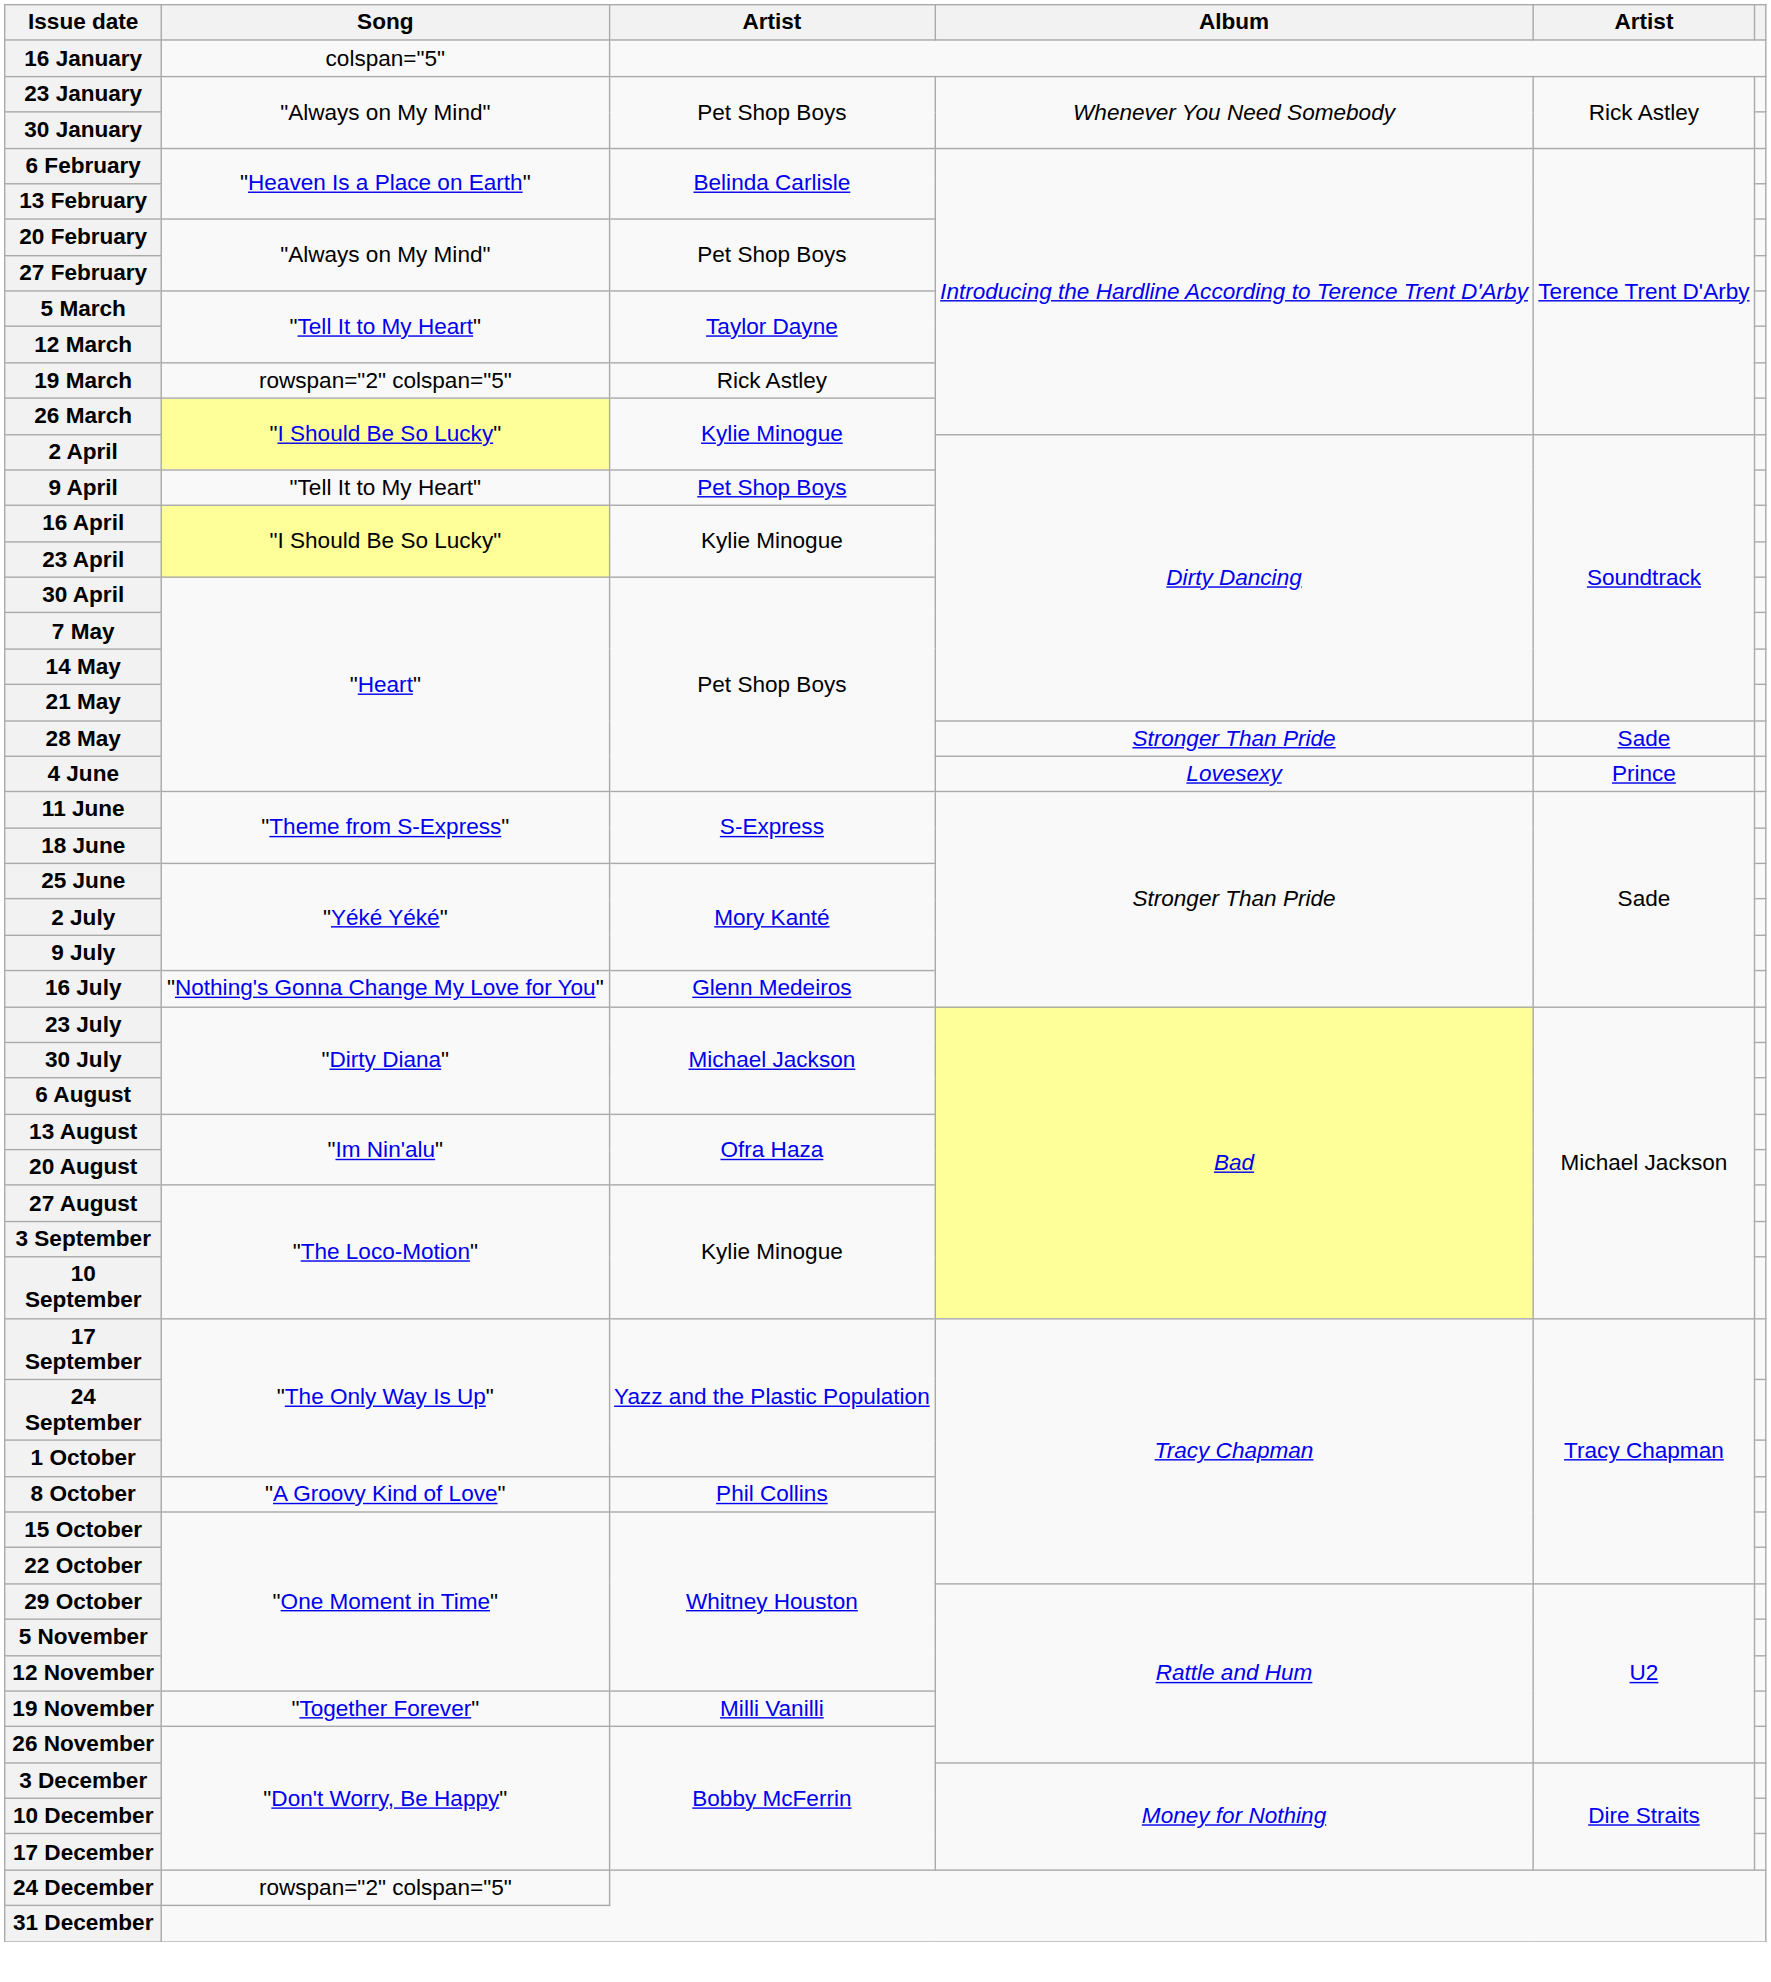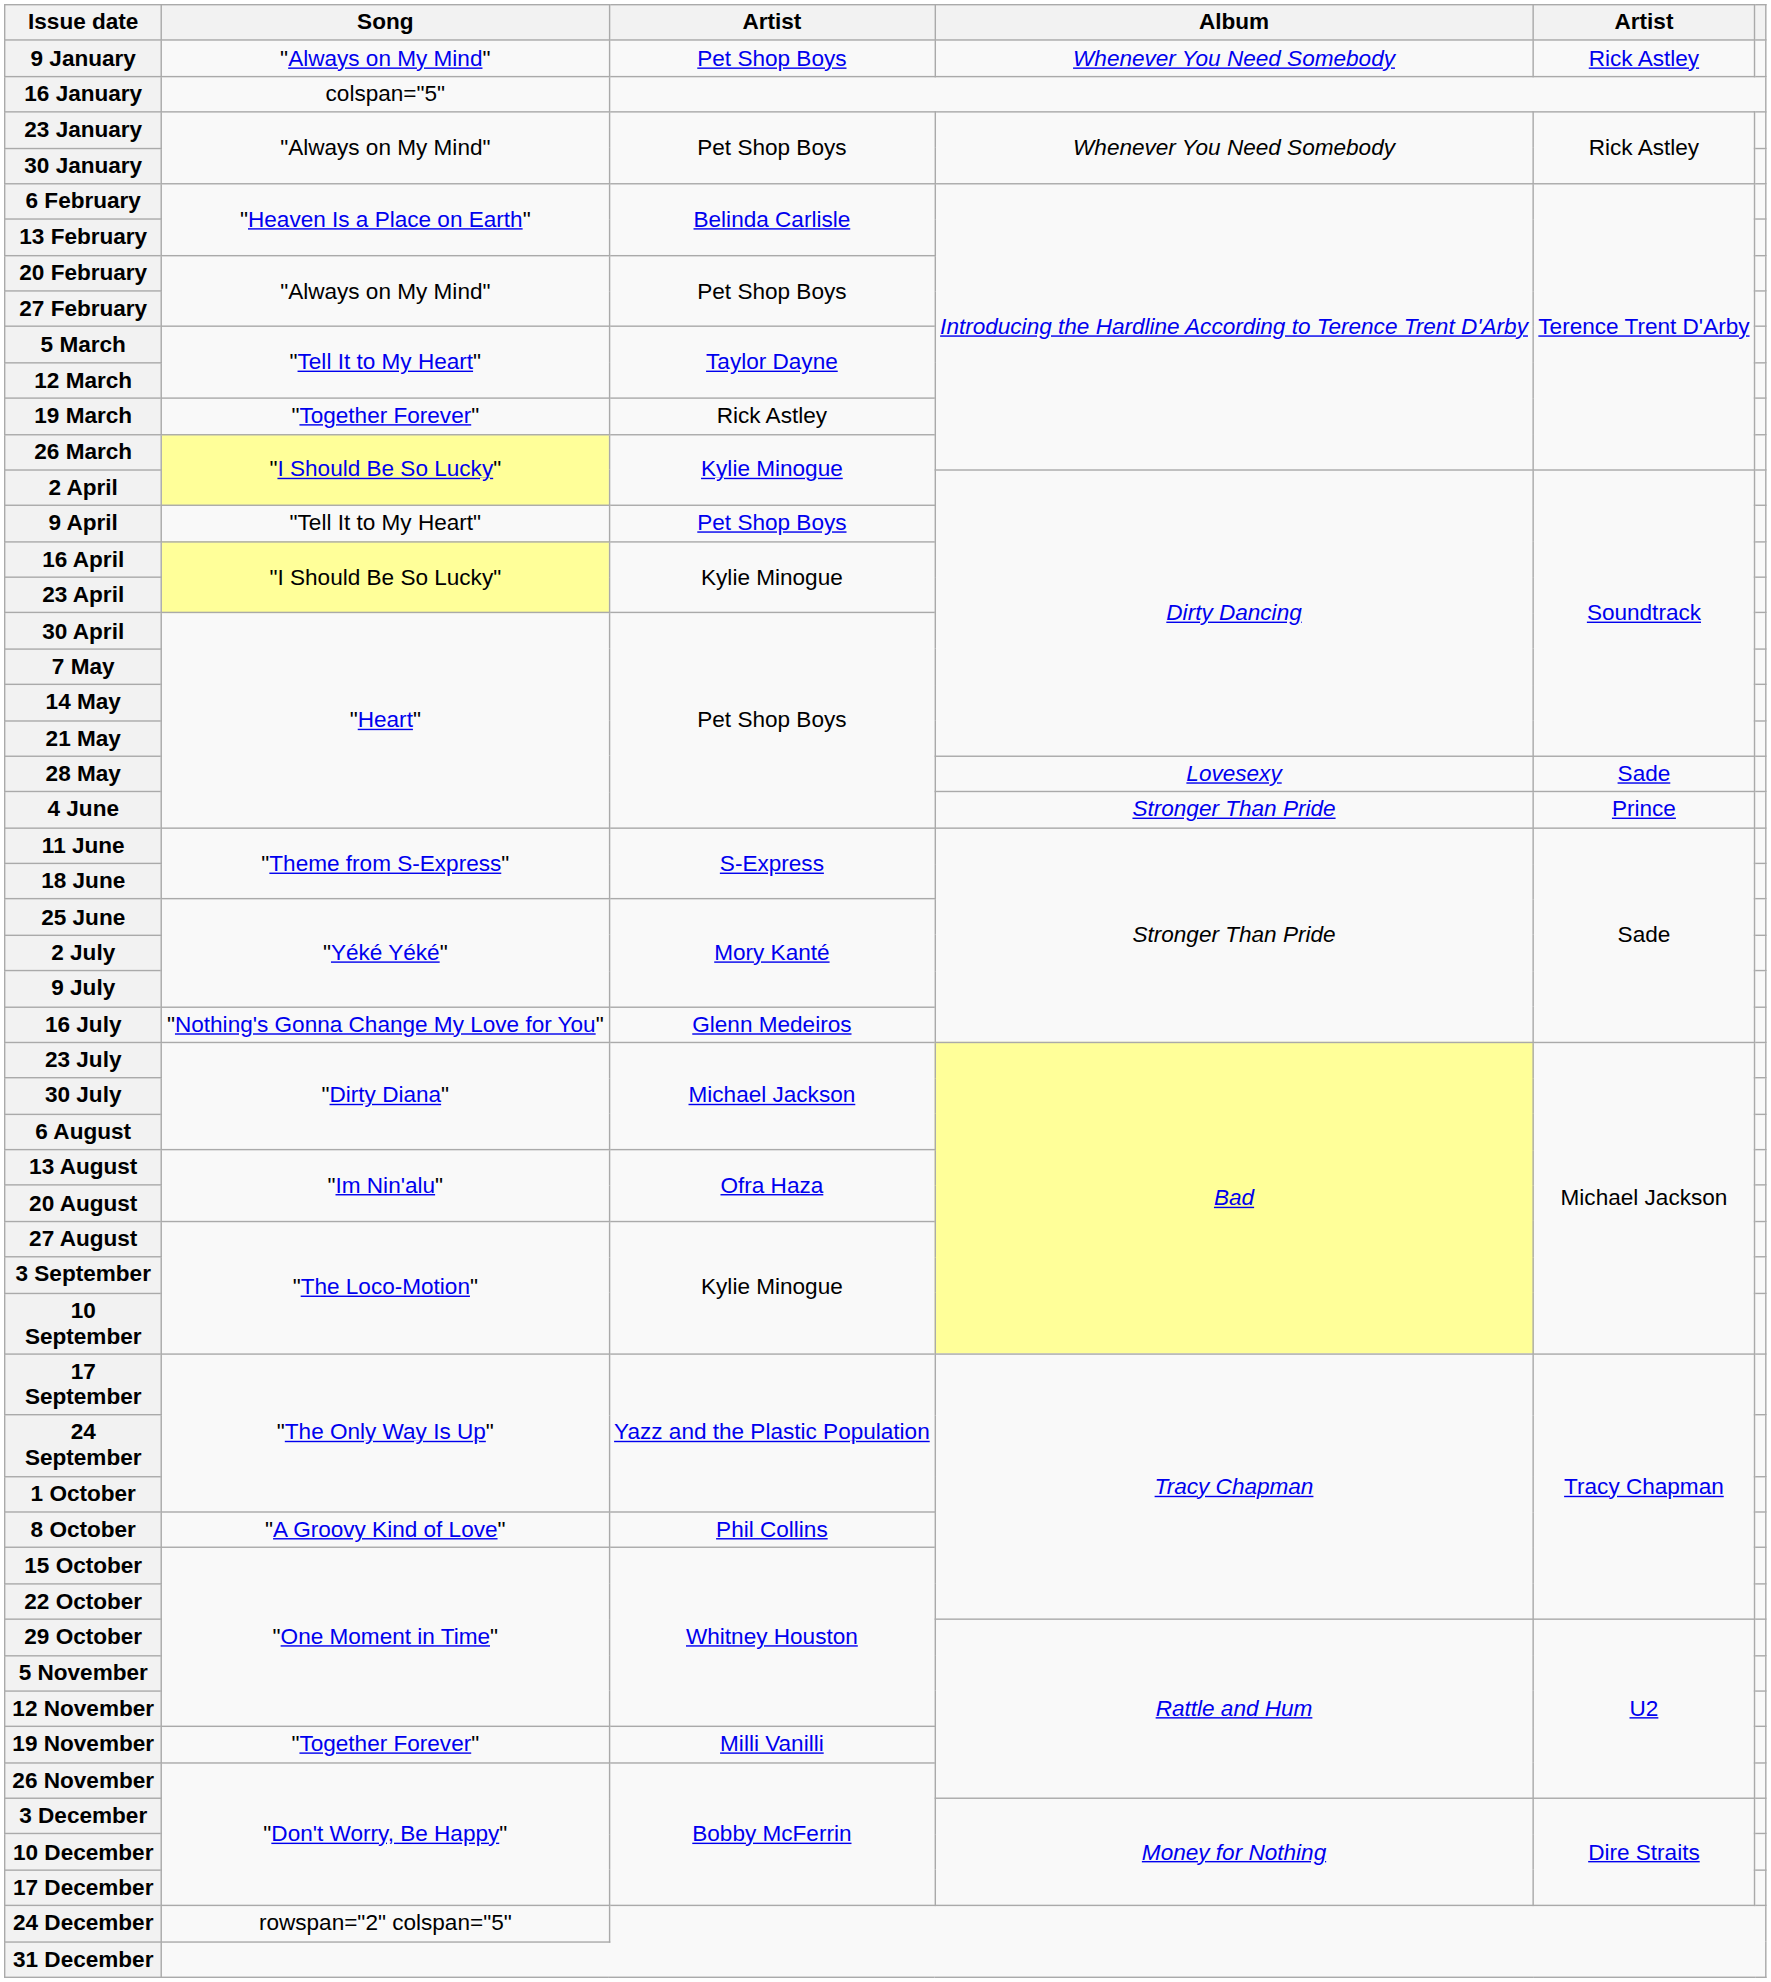+ row: (83, 58)
(385, 380) rowspan="2" colspan="5" -> (385, 415) "Together Forever"
(1234, 737) Stronger Than Pride -> (1234, 773) Lovesexy
(1234, 773) Lovesexy -> (1234, 809) Stronger Than Pride
